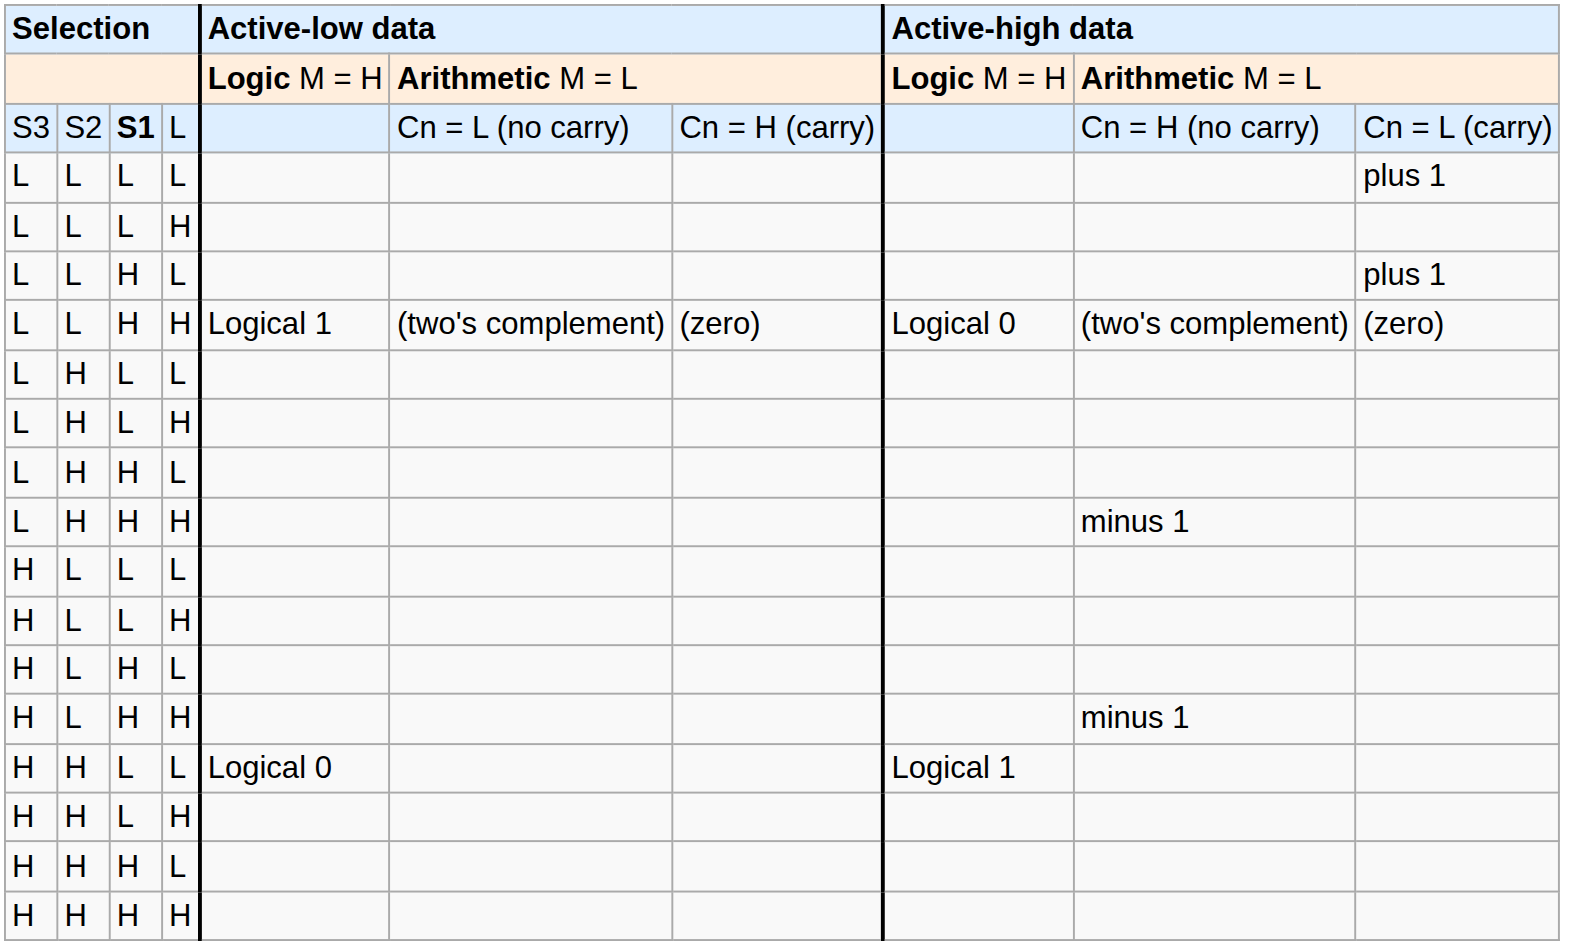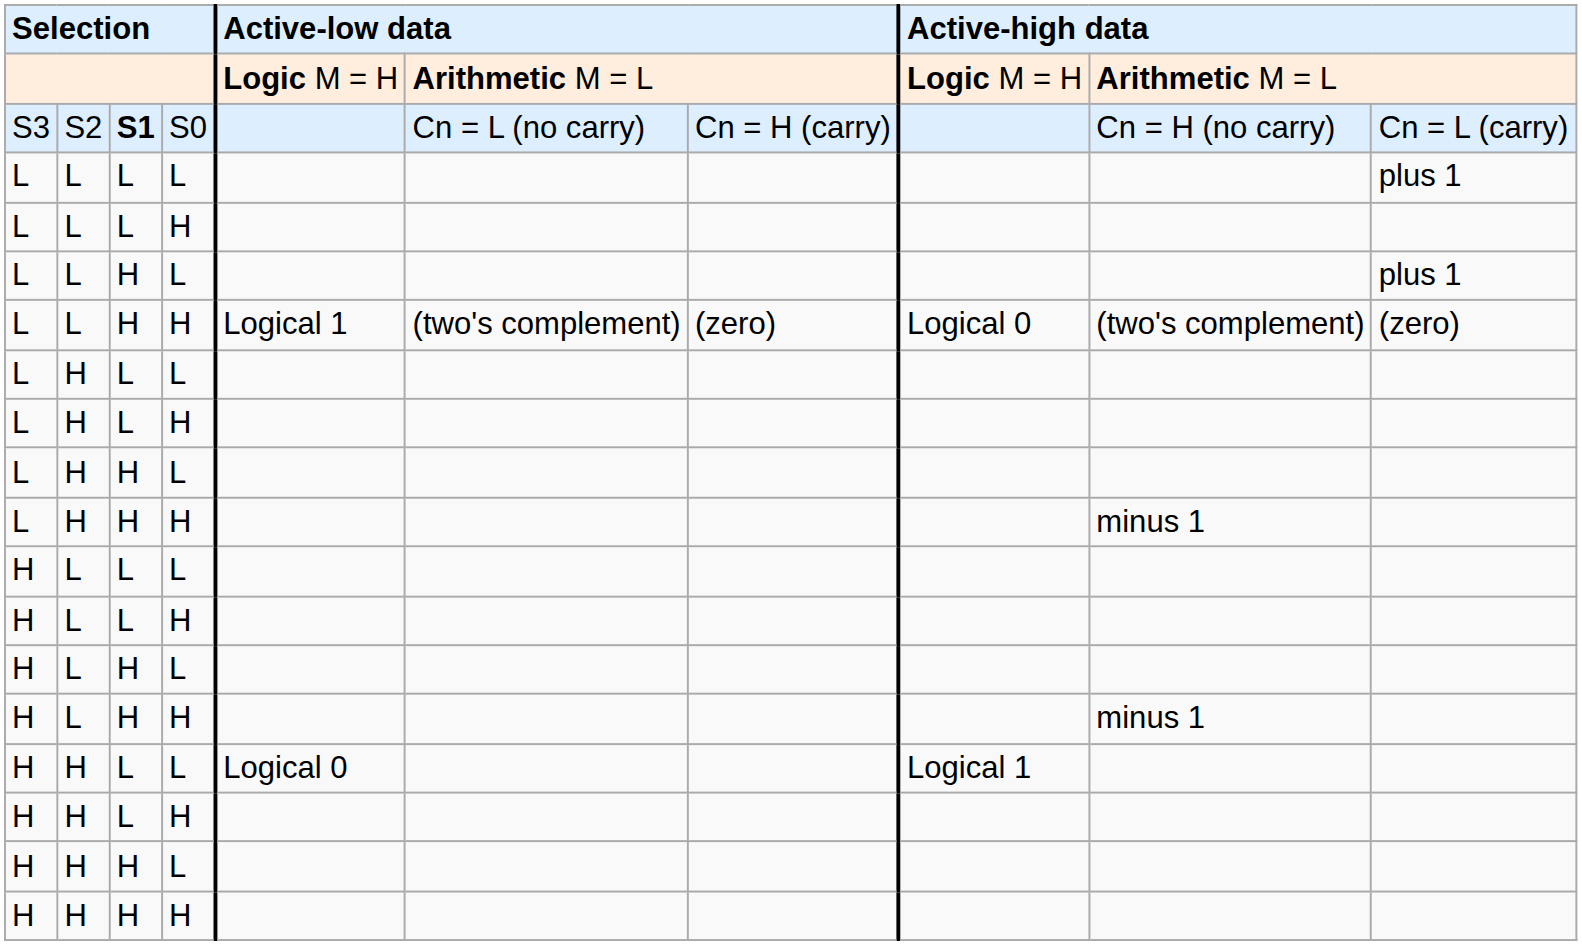(178, 127) L -> (188, 127) S0
